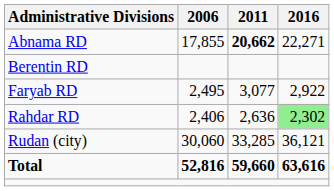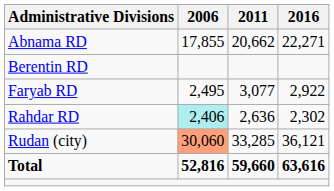(253, 41) bold -> (253, 41) normal
(207, 116) no background -> (207, 116) paleturquoise background
(307, 116) lightgreen background -> (307, 116) no background
(203, 141) no background -> (203, 141) lightsalmon background
